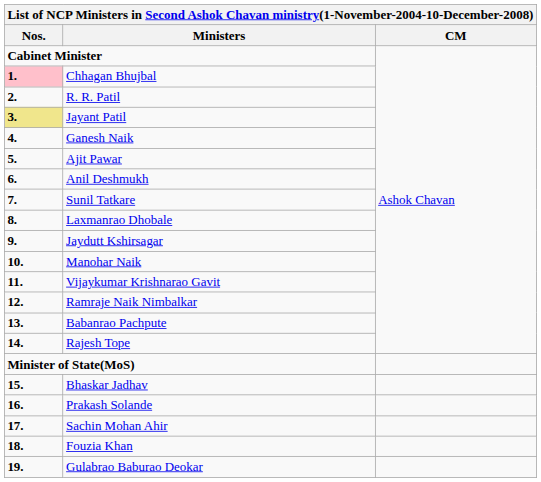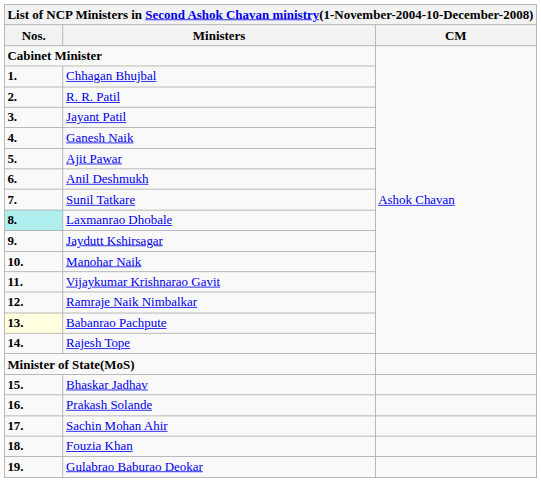(12, 76) pink background -> (12, 76) no background
(12, 117) khaki background -> (12, 117) no background
(12, 220) no background -> (12, 220) paleturquoise background
(15, 323) no background -> (15, 323) lightyellow background
